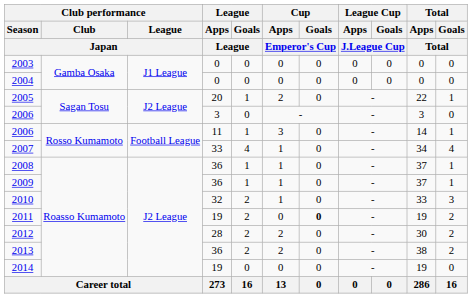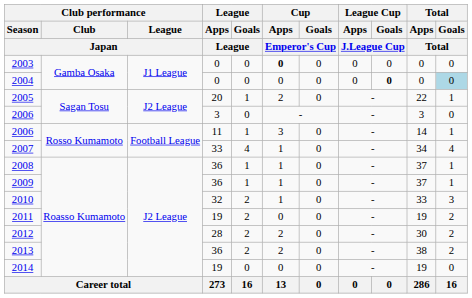(281, 64) normal -> (281, 64) bold
(389, 81) normal -> (389, 81) bold
(451, 81) no background -> (451, 81) lightblue background
(319, 217) bold -> (319, 217) normal
